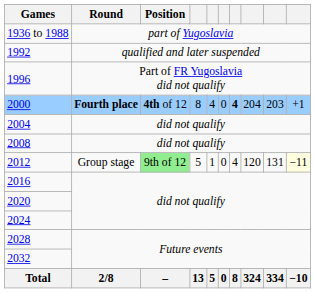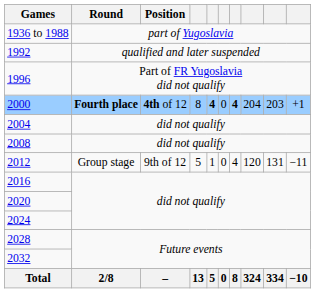(212, 105) normal -> (212, 105) bold
(165, 162) lightgreen background -> (165, 162) no background
(298, 162) lightyellow background -> (298, 162) no background
